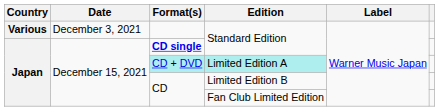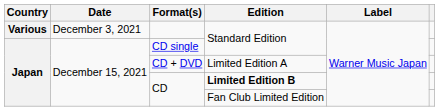(177, 47) bold -> (175, 47) normal
(177, 64) paleturquoise background -> (177, 64) no background
(247, 64) paleturquoise background -> (247, 64) no background
(247, 81) normal -> (251, 81) bold
